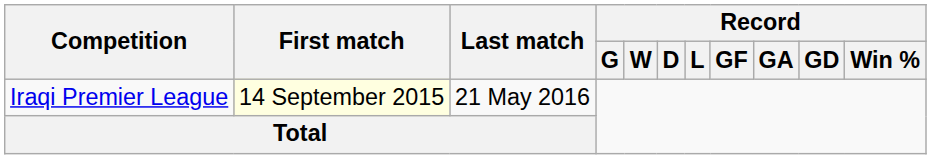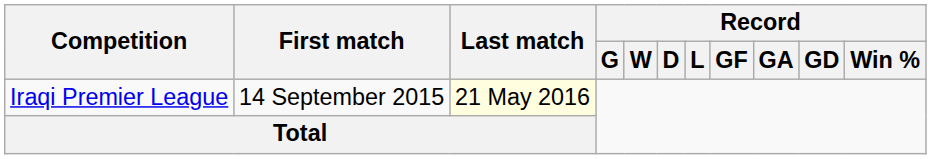(342, 97) lightyellow background -> (342, 97) no background
(523, 97) no background -> (523, 97) lightyellow background
